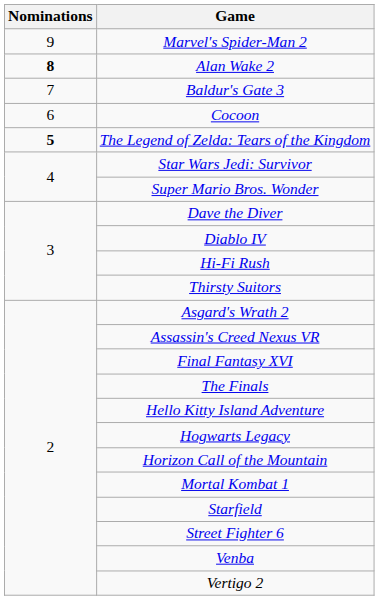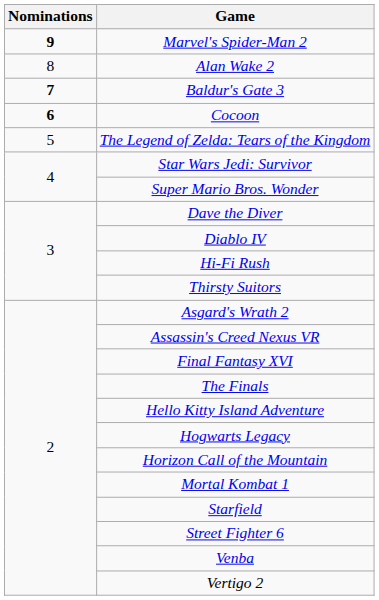(50, 41) normal -> (50, 41) bold
(50, 66) bold -> (50, 66) normal
(50, 90) normal -> (50, 90) bold
(50, 115) normal -> (50, 115) bold
(50, 139) bold -> (50, 139) normal
